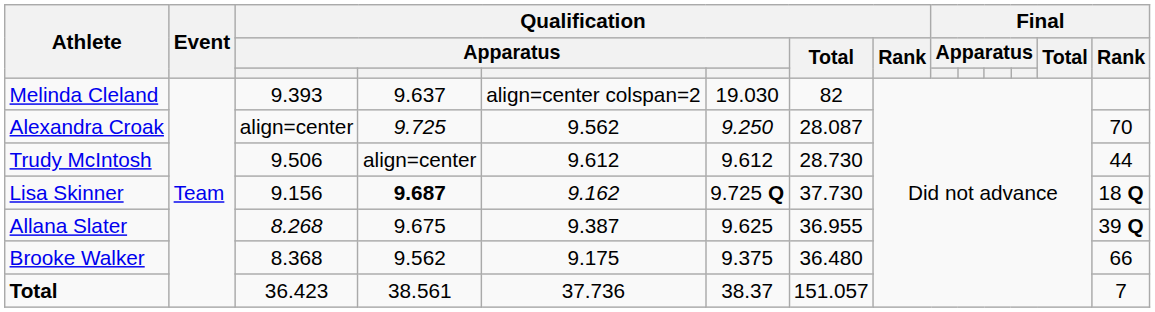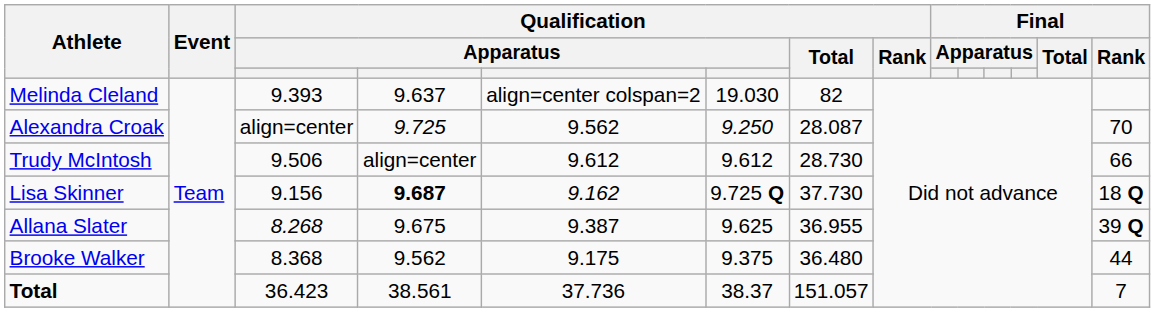(1121, 160) 44 -> (1121, 160) 66
(1121, 258) 66 -> (1121, 258) 44
